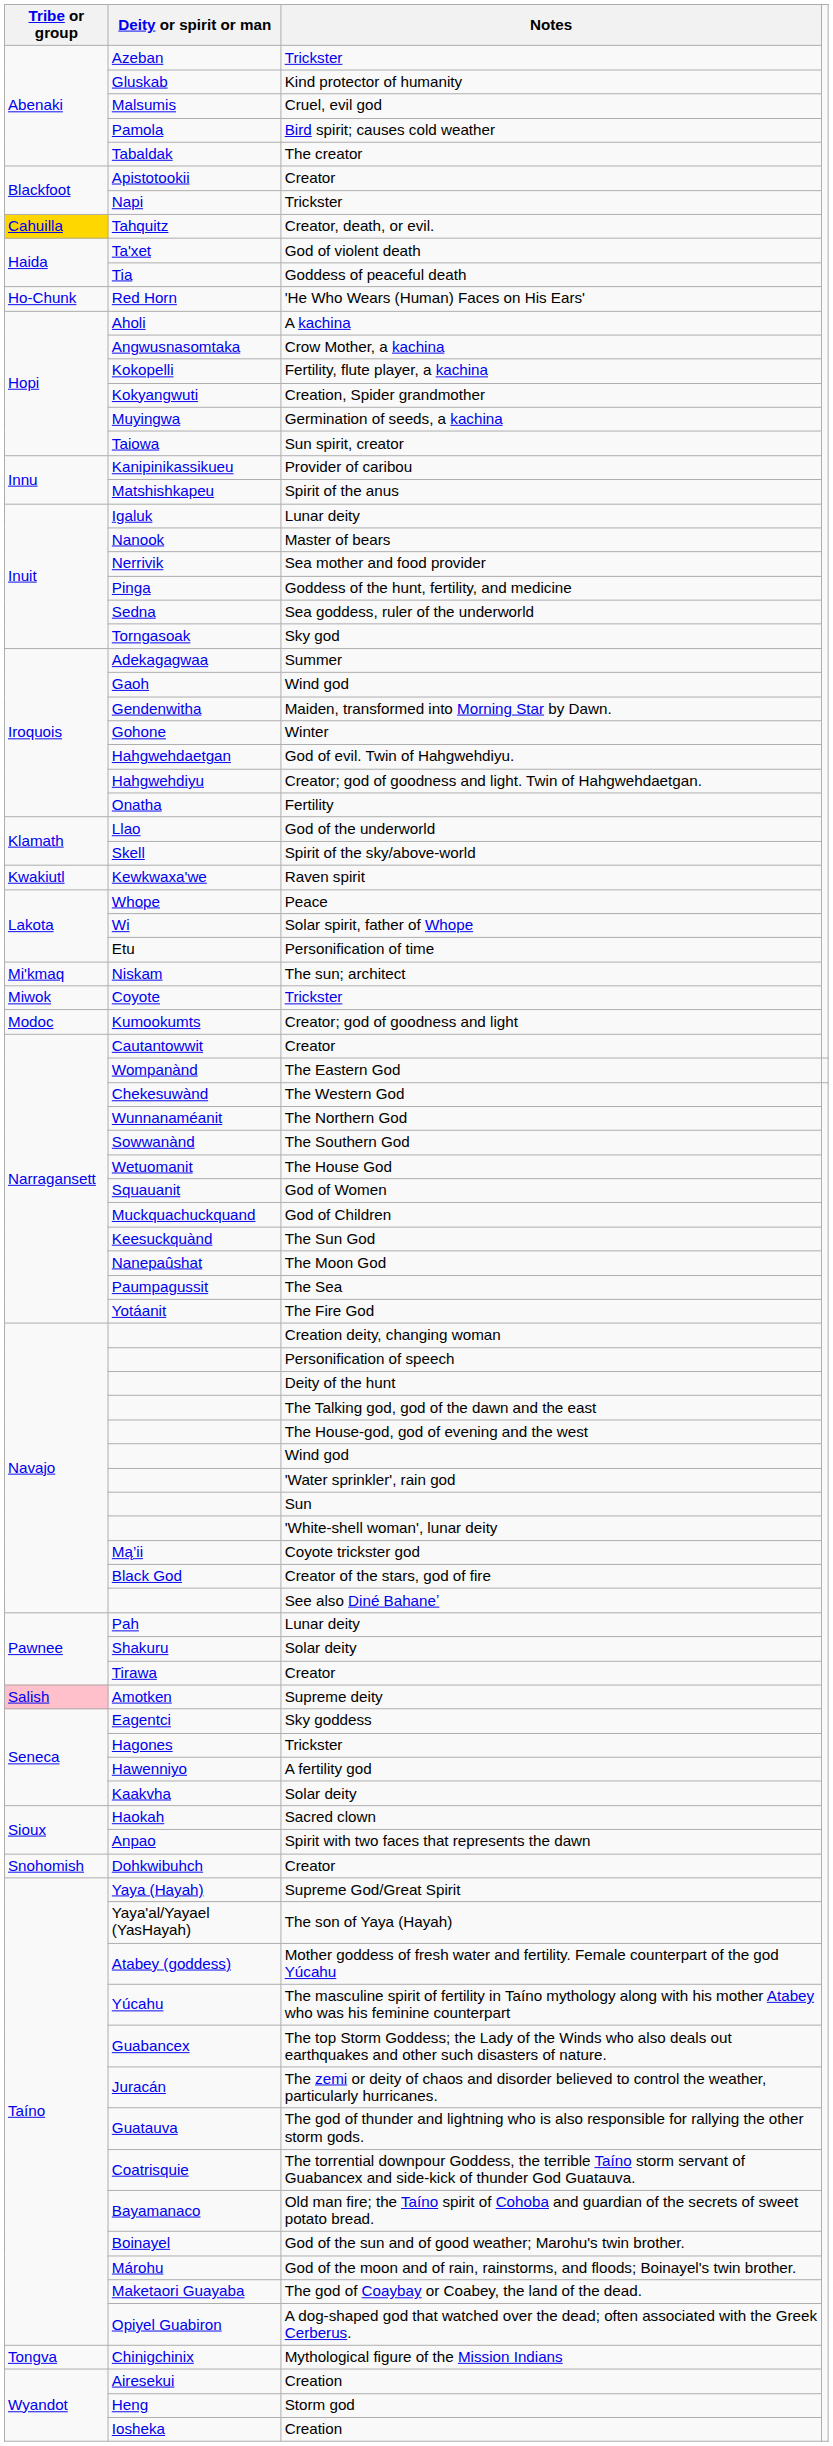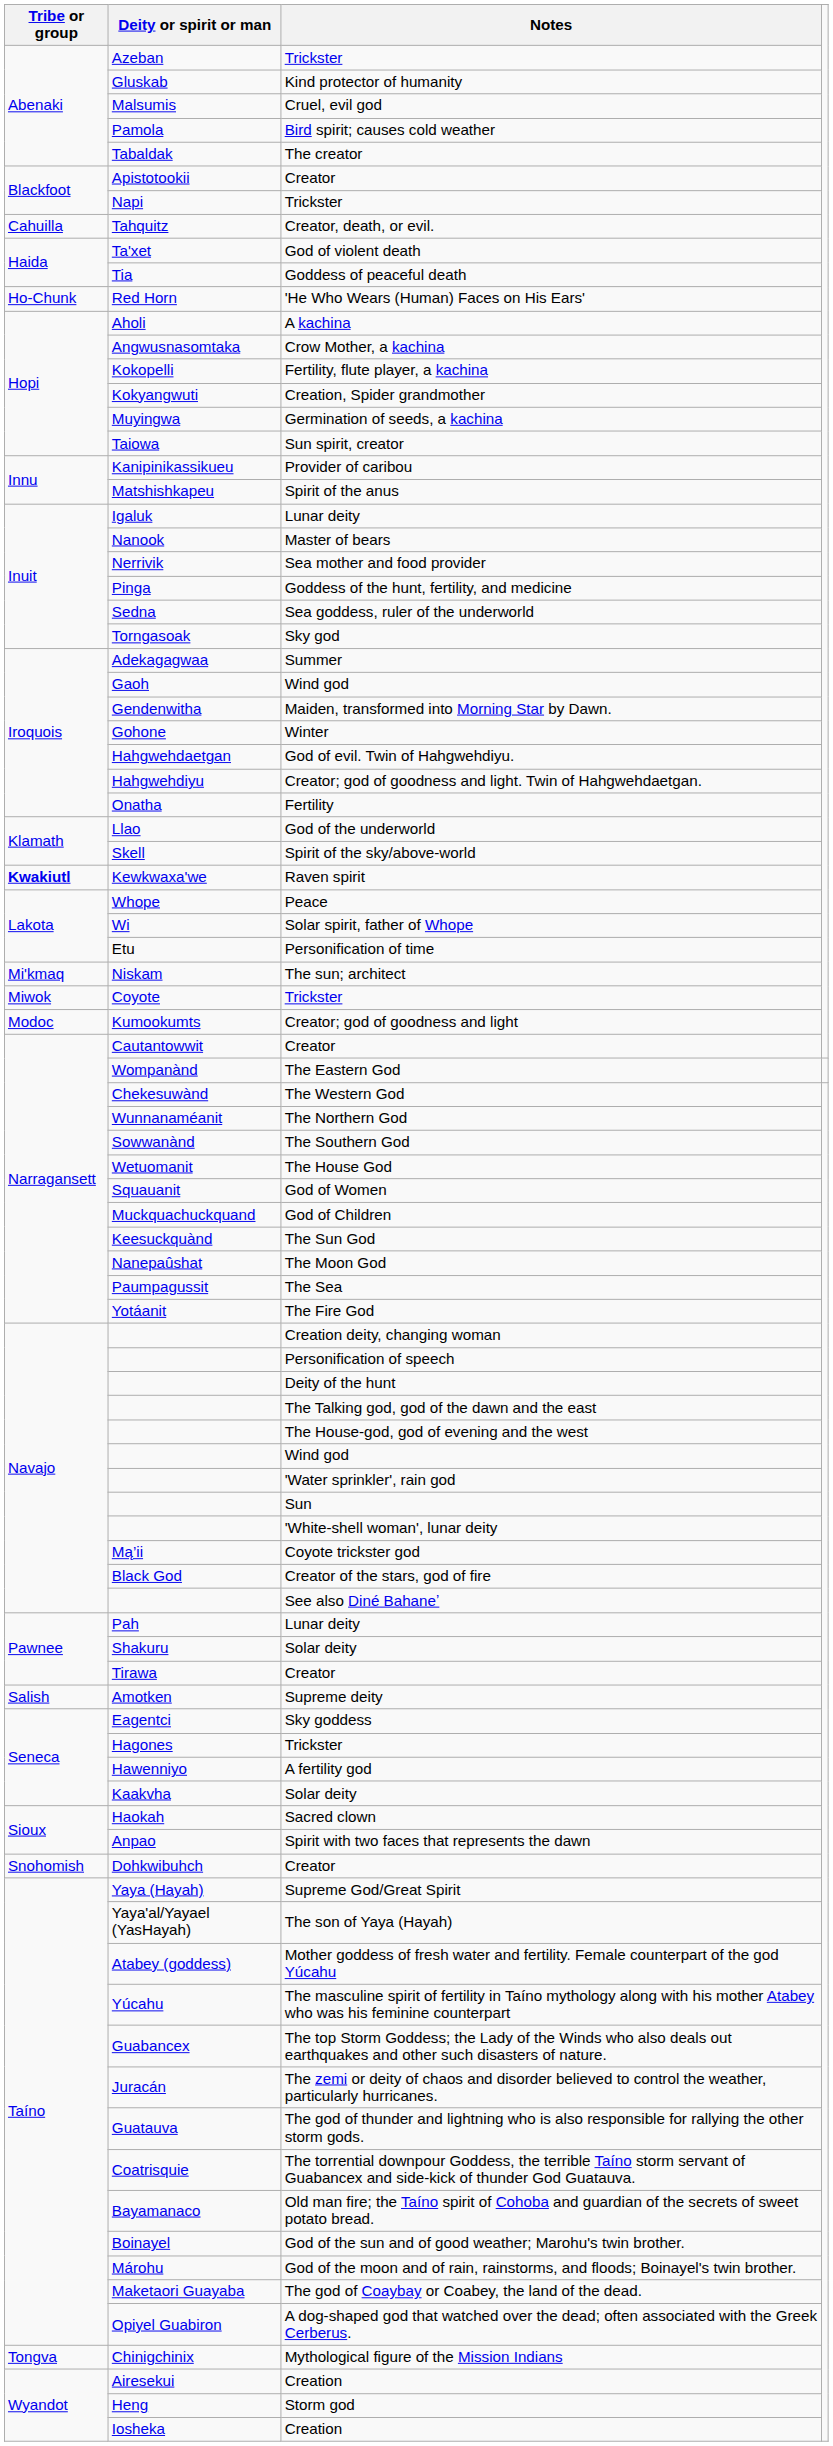(35, 226) gold background -> (35, 226) no background
(36, 877) normal -> (39, 877) bold
(29, 1696) pink background -> (29, 1696) no background
